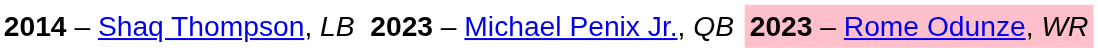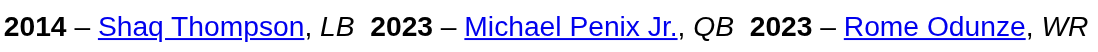(919, 26) pink background -> (919, 26) no background
